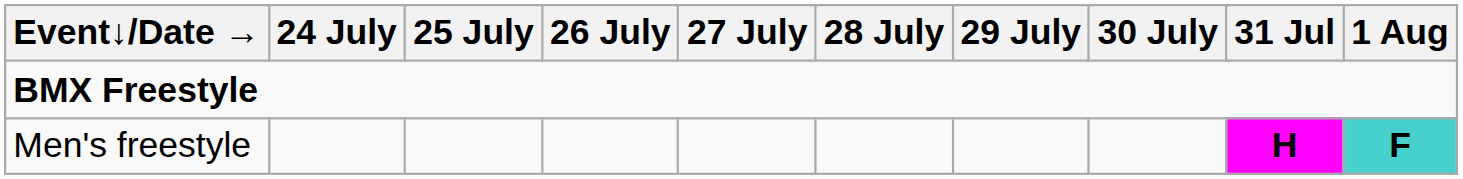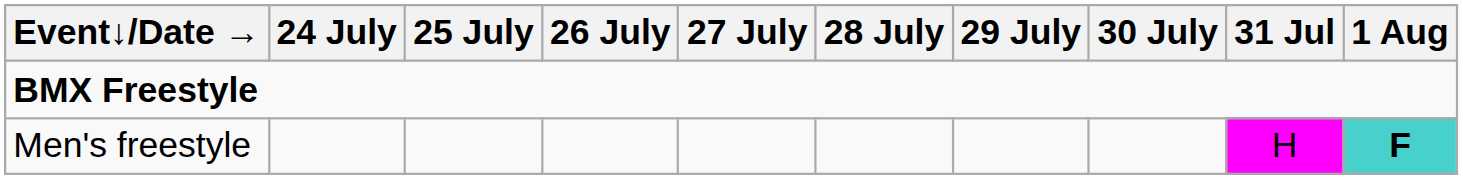(1285, 145) bold -> (1285, 145) normal
